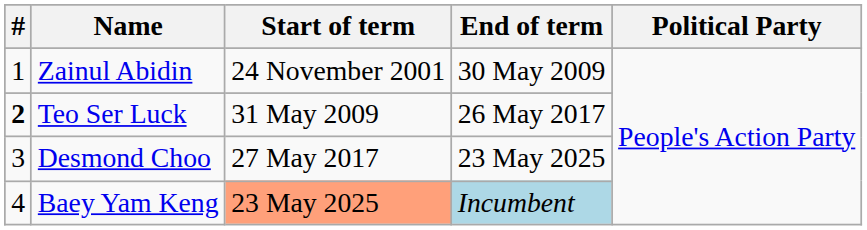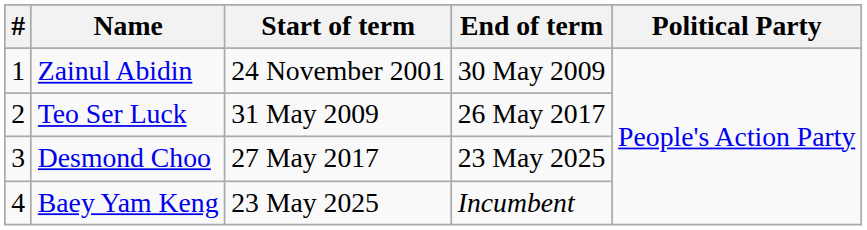(18, 114) bold -> (18, 114) normal
(305, 202) lightsalmon background -> (305, 202) no background
(516, 202) lightblue background -> (516, 202) no background
